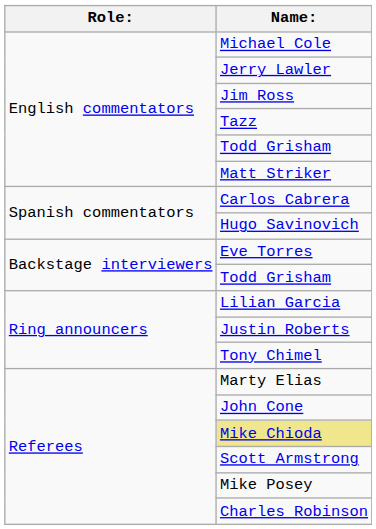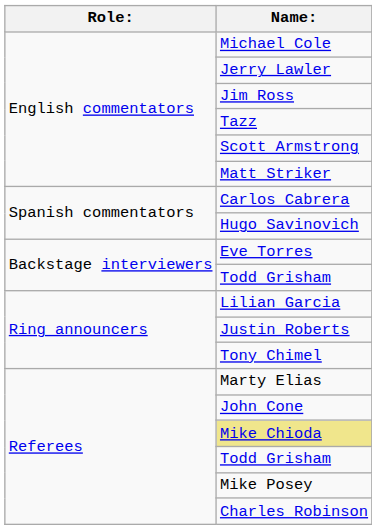(276, 148) Todd Grisham -> (289, 148) Scott Armstrong
(289, 459) Scott Armstrong -> (276, 459) Todd Grisham
